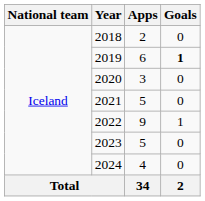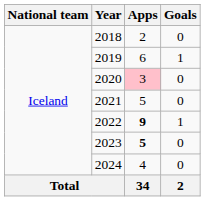(180, 57) bold -> (180, 57) normal
(143, 79) no background -> (143, 79) pink background
(143, 121) normal -> (143, 121) bold
(143, 143) normal -> (143, 143) bold
